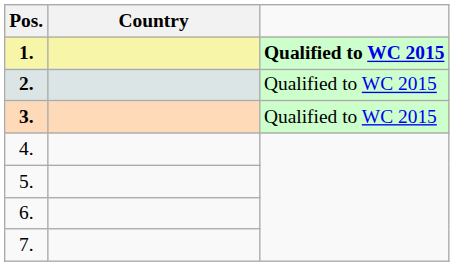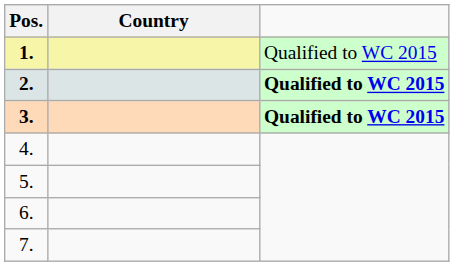(354, 52) bold -> (350, 52) normal
(350, 85) normal -> (354, 85) bold
(350, 117) normal -> (354, 117) bold
